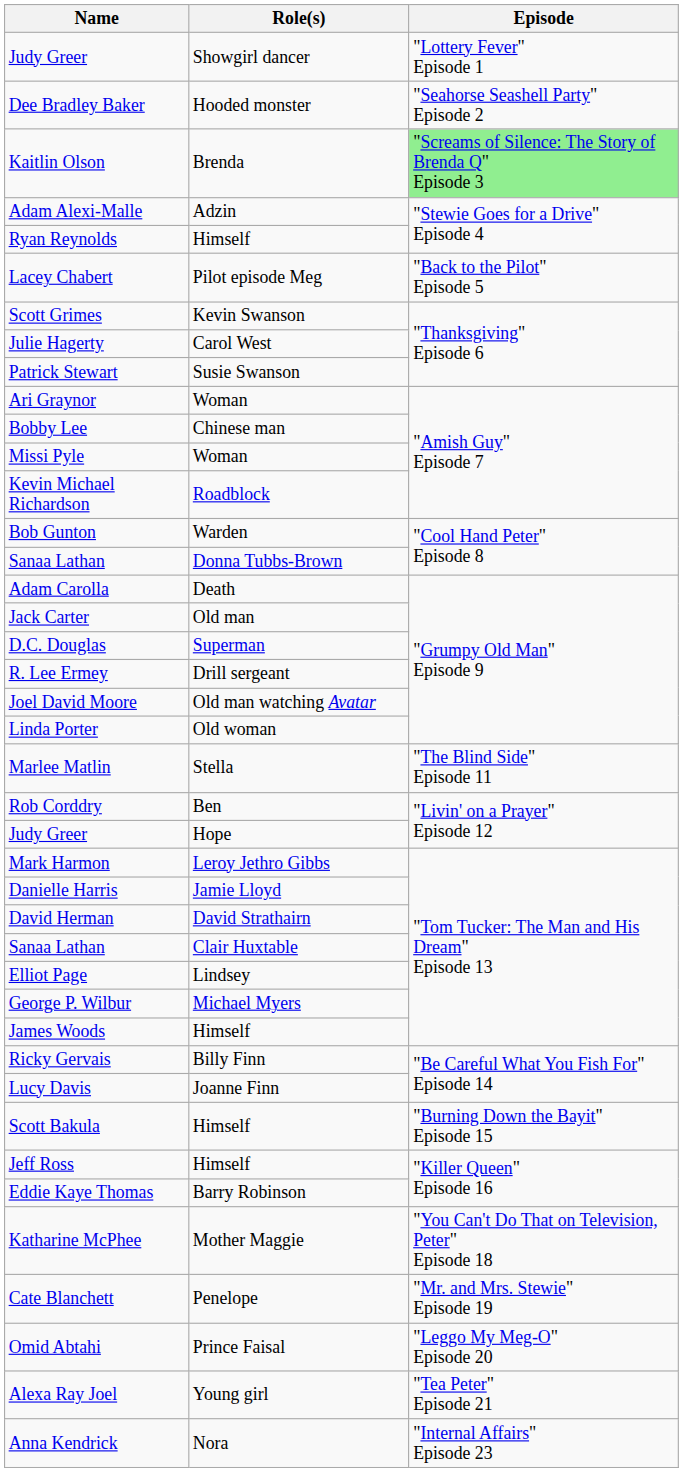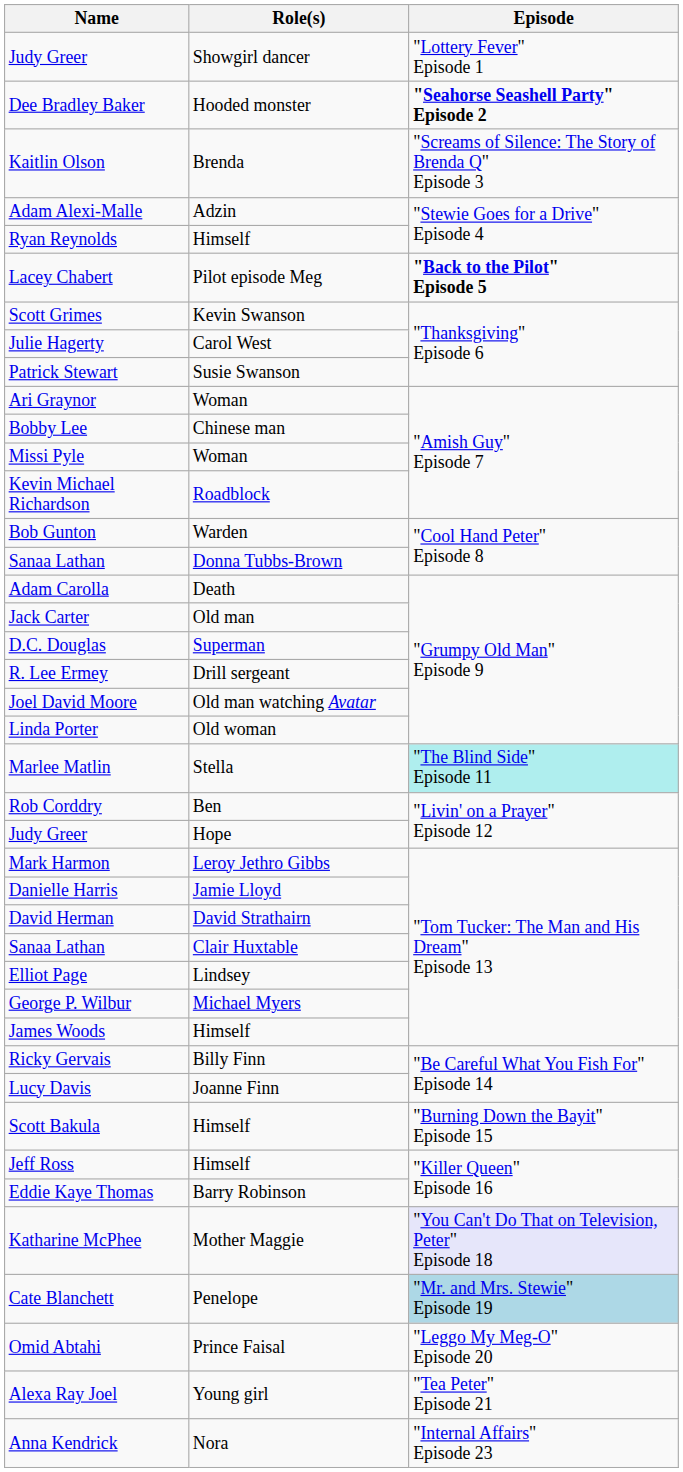(505, 104) normal -> (513, 104) bold
(534, 163) lightgreen background -> (534, 163) no background
(480, 277) normal -> (486, 277) bold
(474, 768) no background -> (474, 768) paleturquoise background
(535, 1240) no background -> (535, 1240) lavender background
(493, 1298) no background -> (493, 1298) lightblue background
